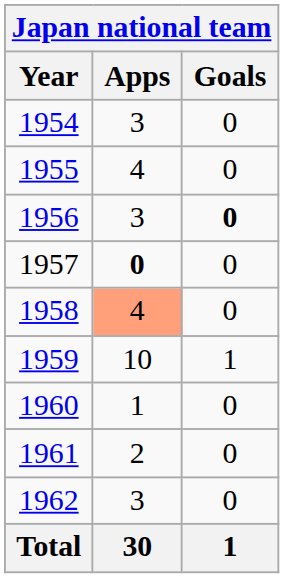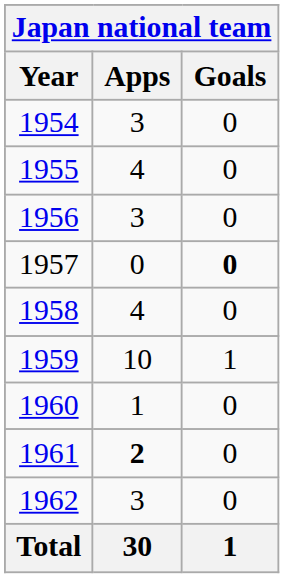(230, 216) bold -> (230, 216) normal
(137, 264) bold -> (137, 264) normal
(230, 264) normal -> (230, 264) bold
(137, 311) lightsalmon background -> (137, 311) no background
(137, 452) normal -> (137, 452) bold
